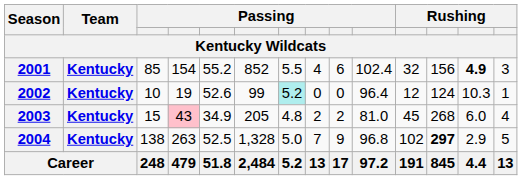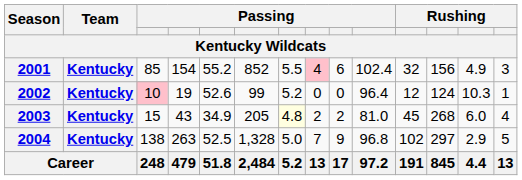(317, 69) no background -> (317, 69) pink background
(476, 69) bold -> (476, 69) normal
(152, 92) no background -> (152, 92) pink background
(292, 92) paleturquoise background -> (292, 92) no background
(184, 116) pink background -> (184, 116) no background
(292, 116) no background -> (292, 116) lightyellow background
(443, 139) bold -> (443, 139) normal
